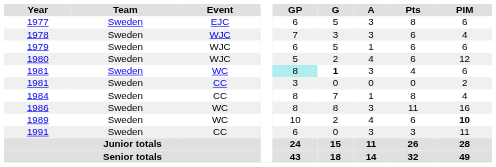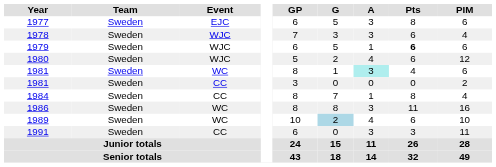(413, 46) normal -> (413, 46) bold
(295, 71) paleturquoise background -> (295, 71) no background
(336, 71) bold -> (336, 71) normal
(371, 71) no background -> (371, 71) paleturquoise background
(336, 120) no background -> (336, 120) lightblue background
(465, 120) bold -> (465, 120) normal
